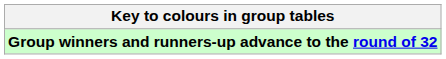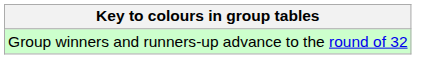(223, 41) bold -> (208, 41) normal
